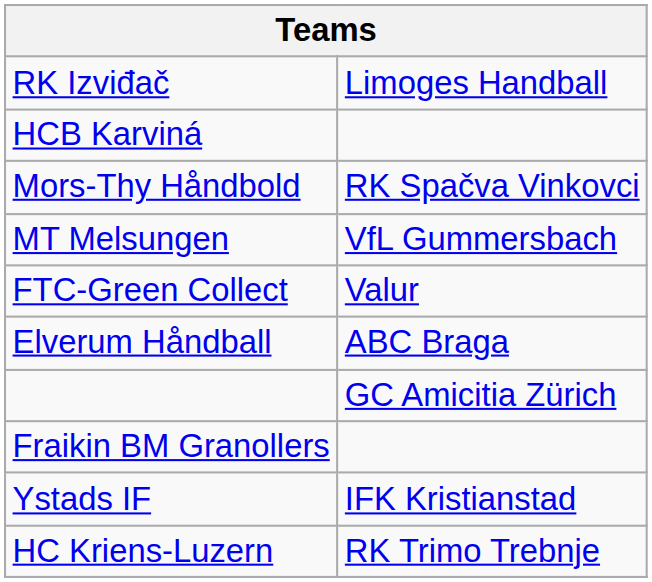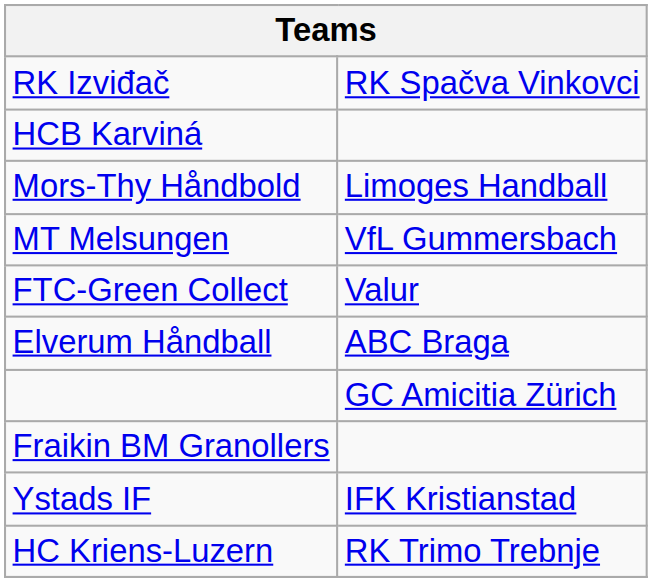(476, 82) Limoges Handball -> (492, 82) RK Spačva Vinkovci
(492, 186) RK Spačva Vinkovci -> (476, 186) Limoges Handball
